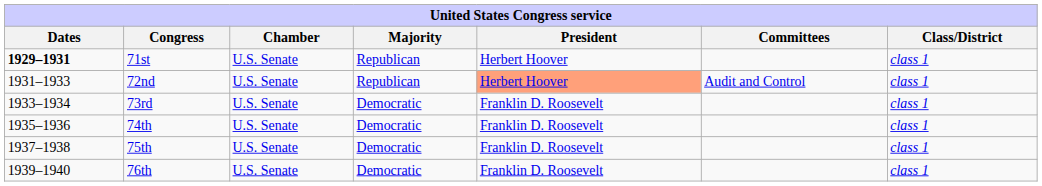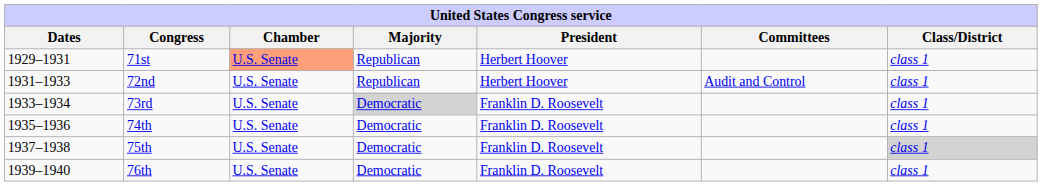(39, 59) bold -> (39, 59) normal
(265, 59) no background -> (265, 59) lightsalmon background
(524, 81) lightsalmon background -> (524, 81) no background
(389, 103) no background -> (389, 103) lightgrey background
(909, 147) no background -> (909, 147) lightgrey background
